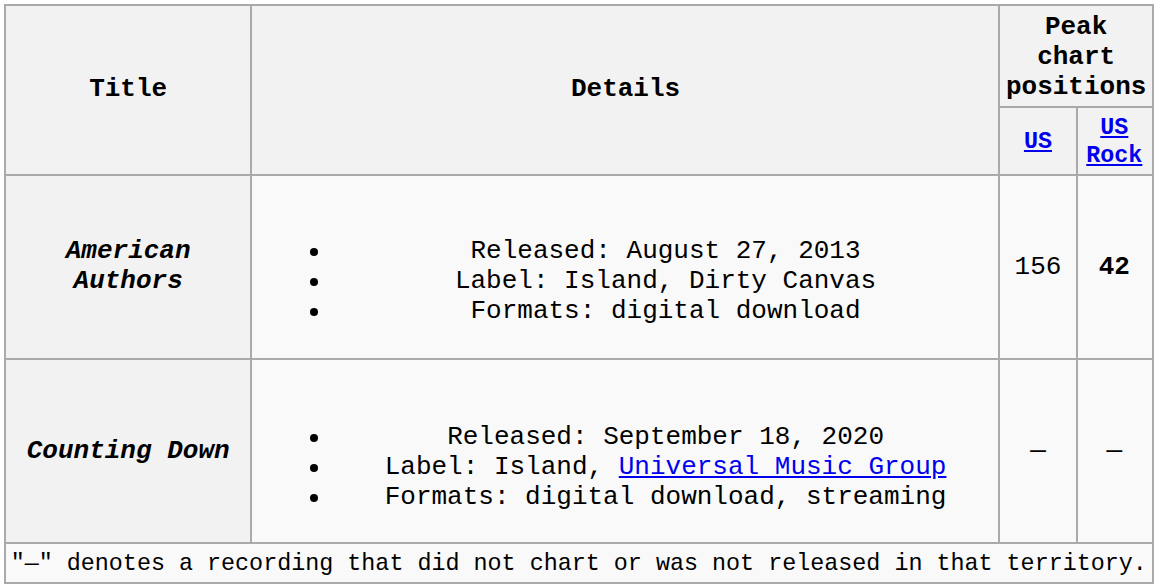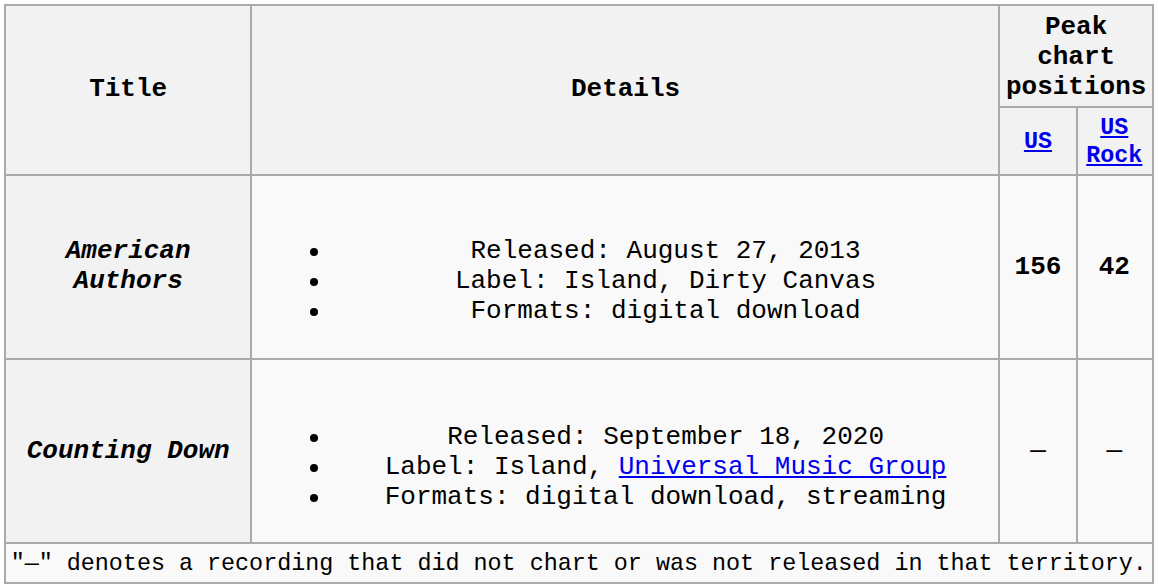(1038, 267) normal -> (1038, 267) bold
